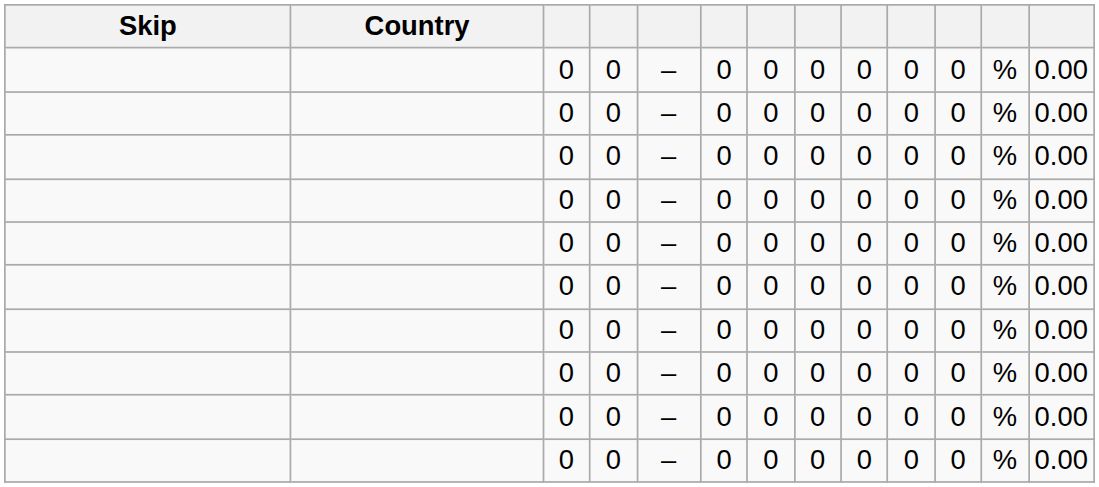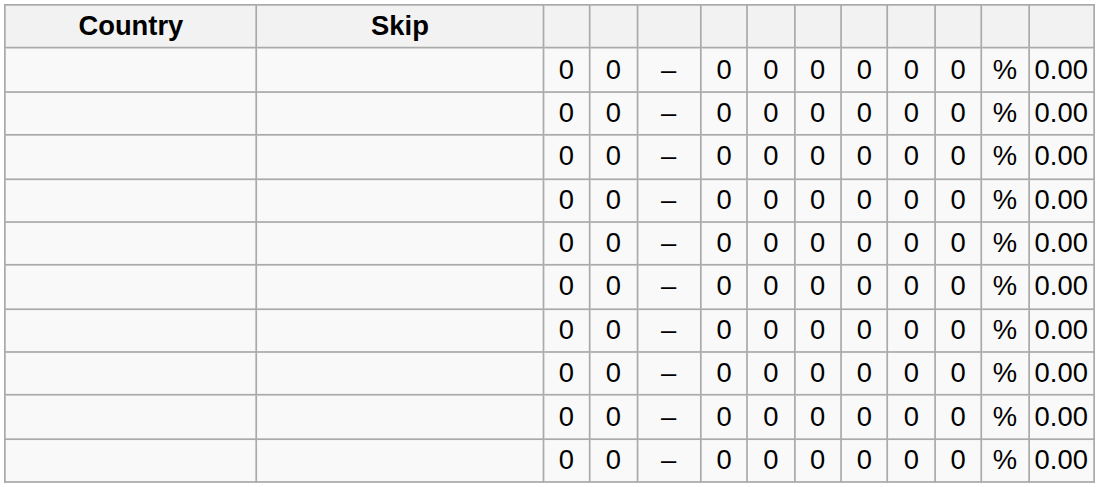columns swapped: (417, 26) <-> (148, 26)
